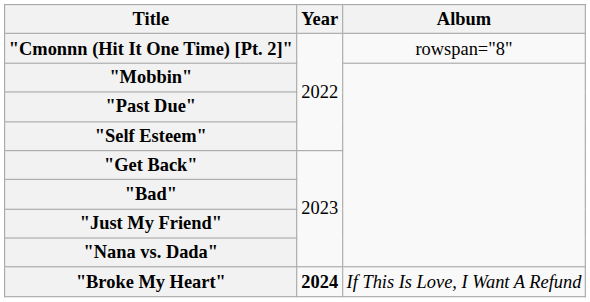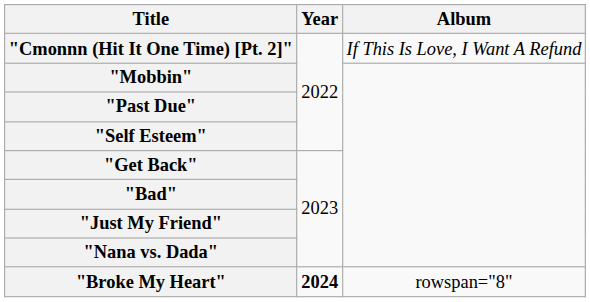(464, 48) rowspan="8" -> (464, 48) If This Is Love, I Want A Refund
(464, 281) If This Is Love, I Want A Refund -> (464, 281) rowspan="8"
